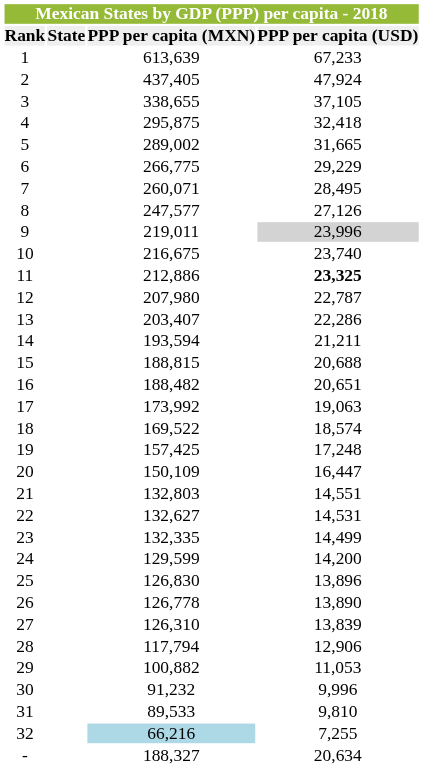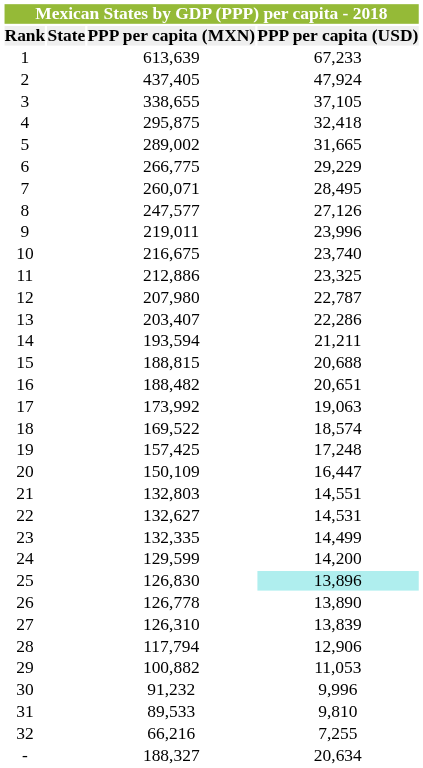(338, 231) lightgrey background -> (338, 231) no background
(338, 275) bold -> (338, 275) normal
(338, 580) no background -> (338, 580) paleturquoise background
(171, 733) lightblue background -> (171, 733) no background
